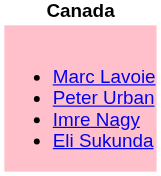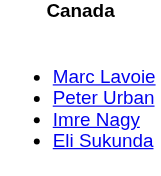(81, 109) pink background -> (81, 109) no background
